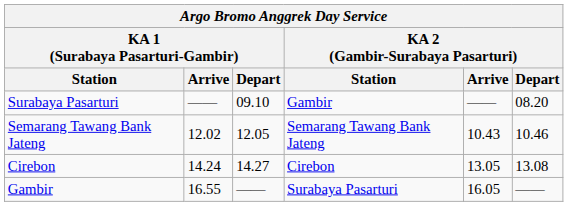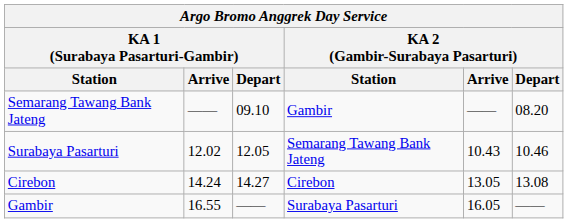(63, 102) Surabaya Pasarturi -> (80, 111) Semarang Tawang Bank Jateng
(80, 134) Semarang Tawang Bank Jateng -> (63, 150) Surabaya Pasarturi
